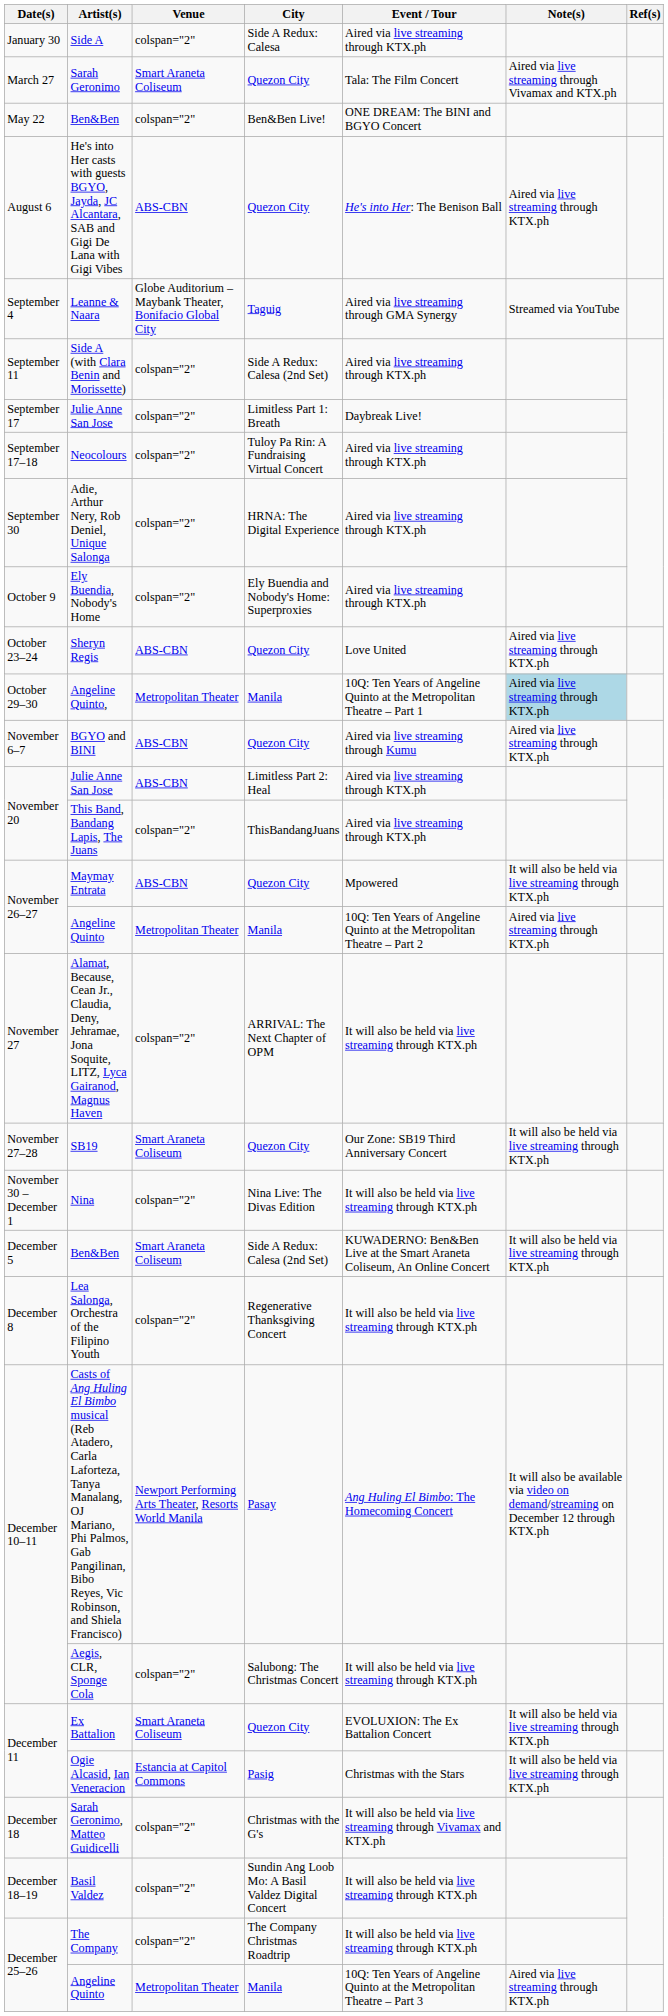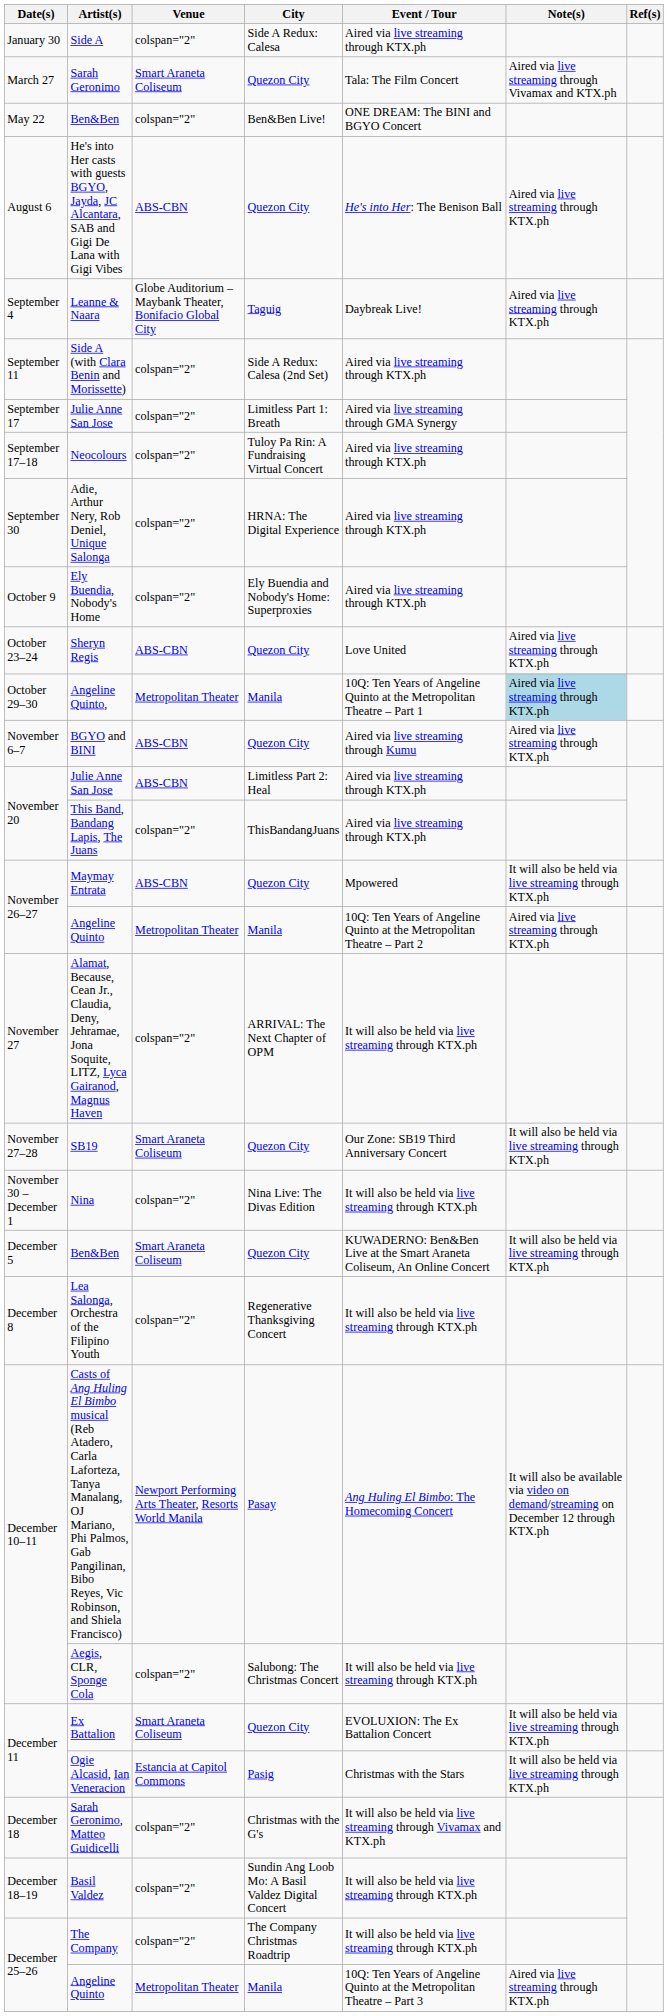(404, 308) Aired via live streaming through GMA Synergy -> (383, 308) Daybreak Live!
(564, 308) Streamed via YouTube -> (553, 308) Aired via live streaming through KTX.ph
(383, 415) Daybreak Live! -> (404, 415) Aired via live streaming through GMA Synergy
(288, 1253) Side A Redux: Calesa (2nd Set) -> (278, 1253) Quezon City
